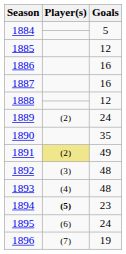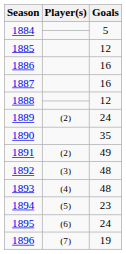(66, 154) khaki background -> (66, 154) no background
(66, 205) bold -> (66, 206) normal
